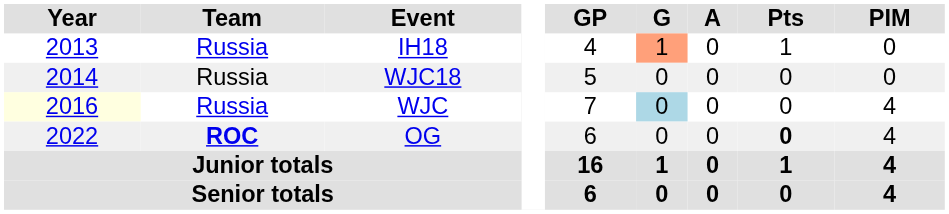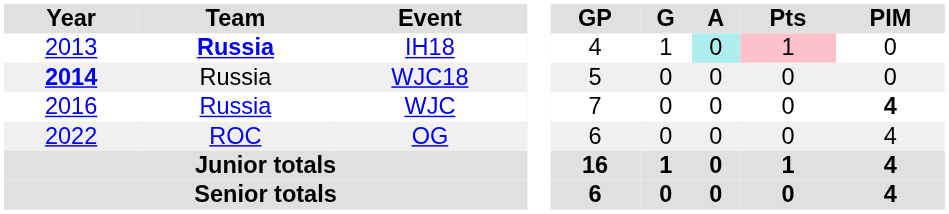(232, 47) normal -> (235, 47) bold
(662, 47) lightsalmon background -> (666, 47) no background
(713, 47) no background -> (716, 47) paleturquoise background
(786, 47) no background -> (788, 47) pink background
(72, 77) normal -> (71, 77) bold
(72, 106) lightyellow background -> (71, 106) no background
(662, 106) lightblue background -> (666, 106) no background
(890, 106) normal -> (890, 106) bold
(232, 136) bold -> (235, 136) normal
(786, 136) bold -> (788, 136) normal
